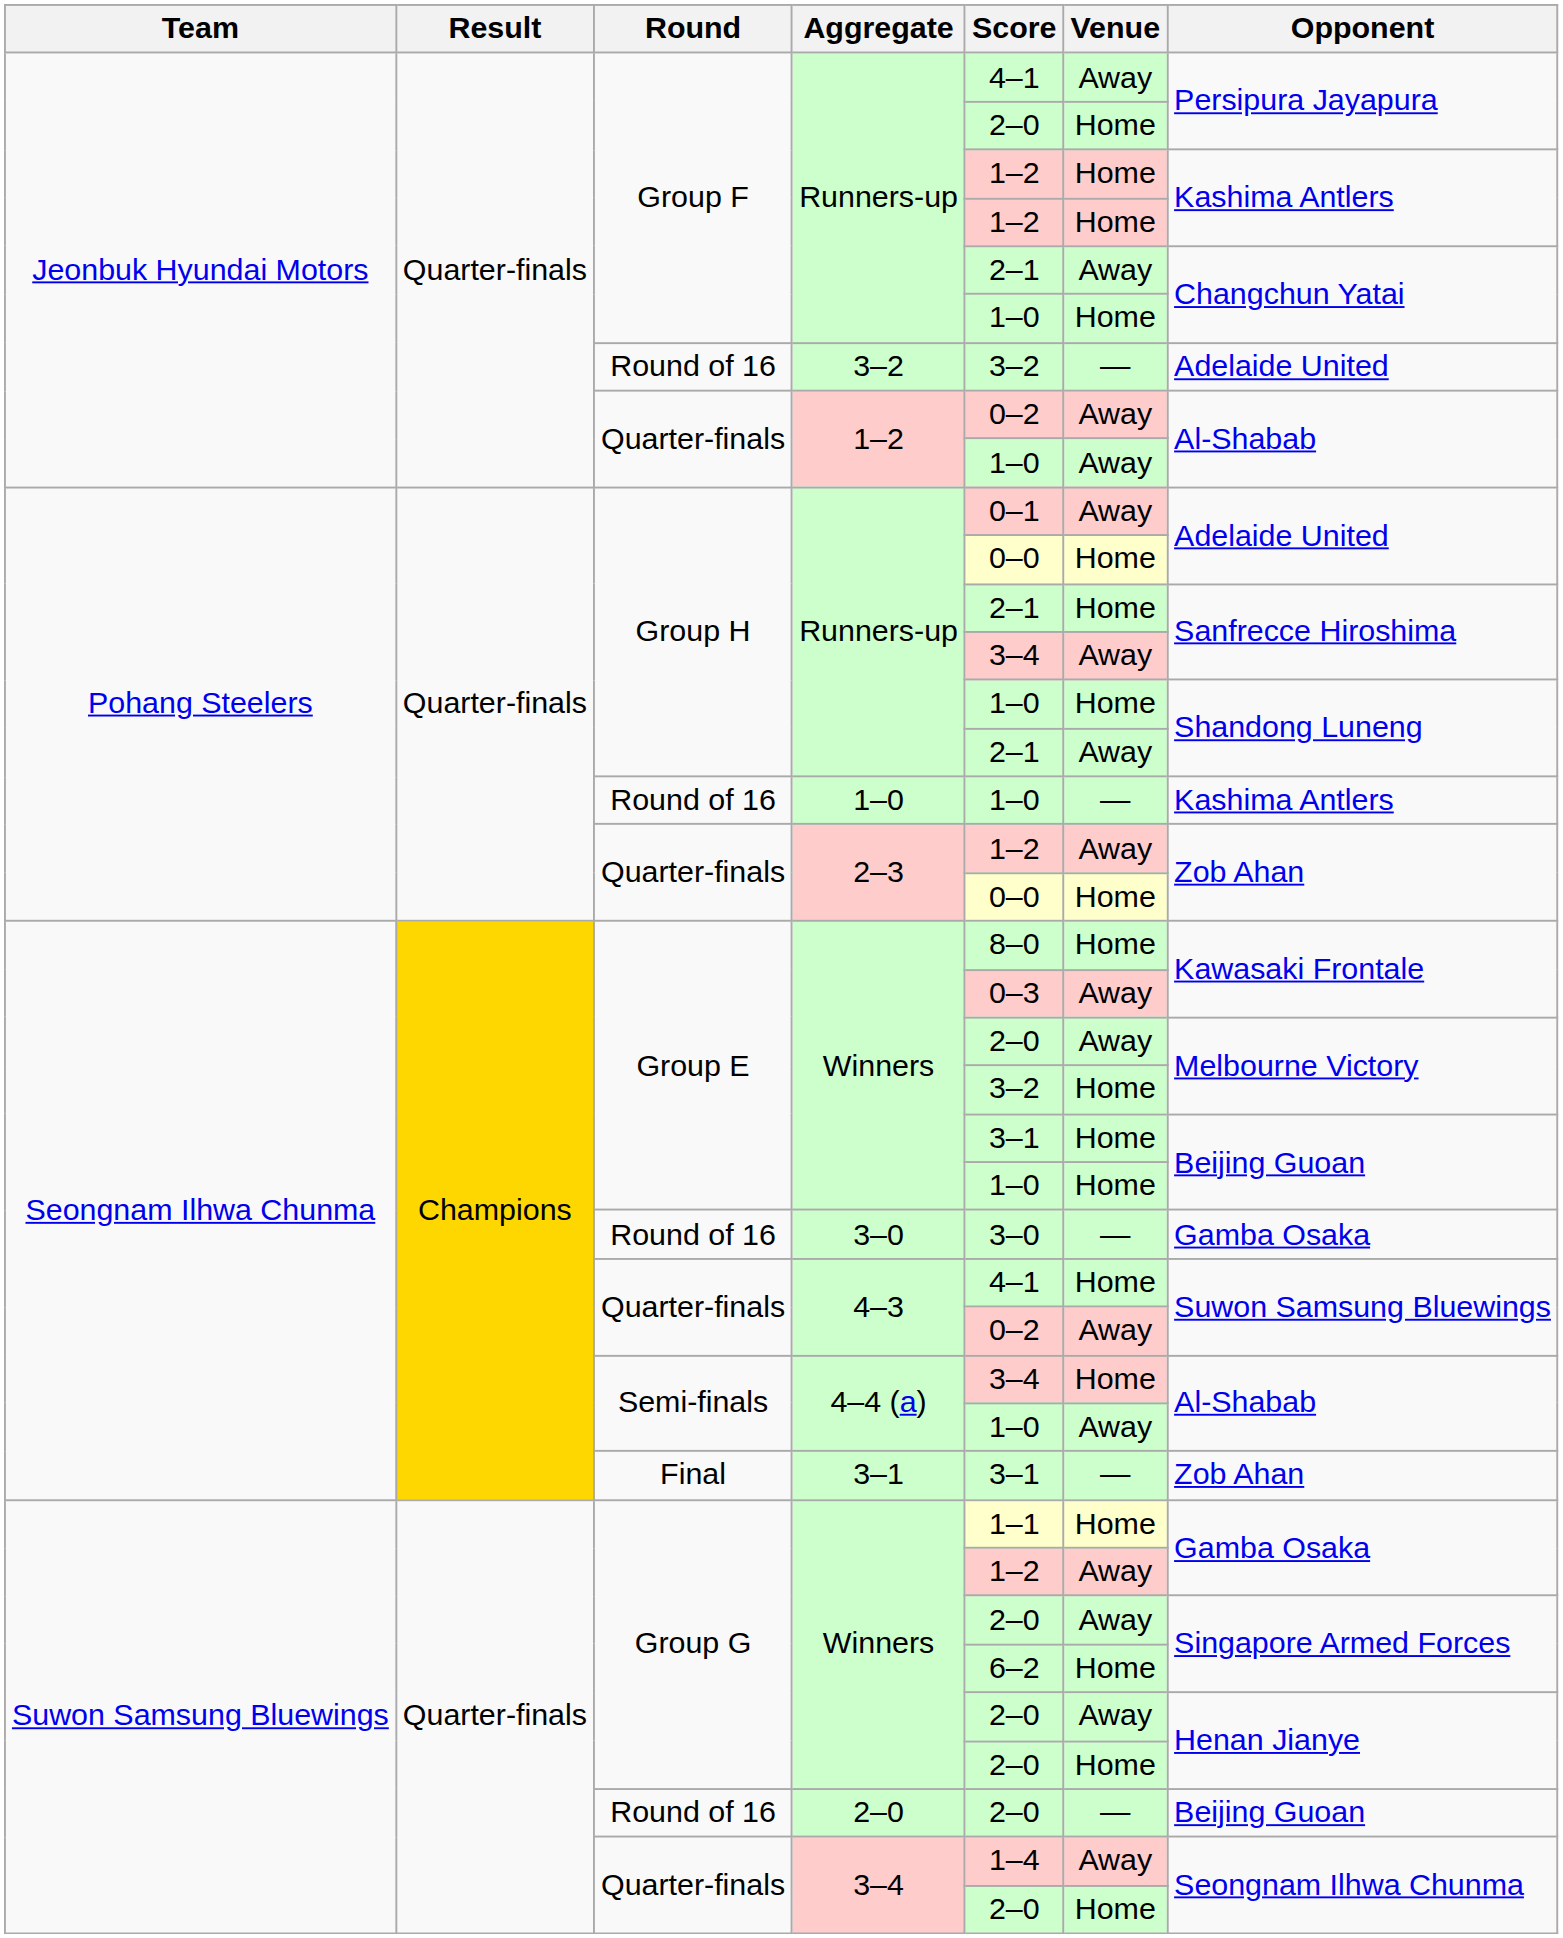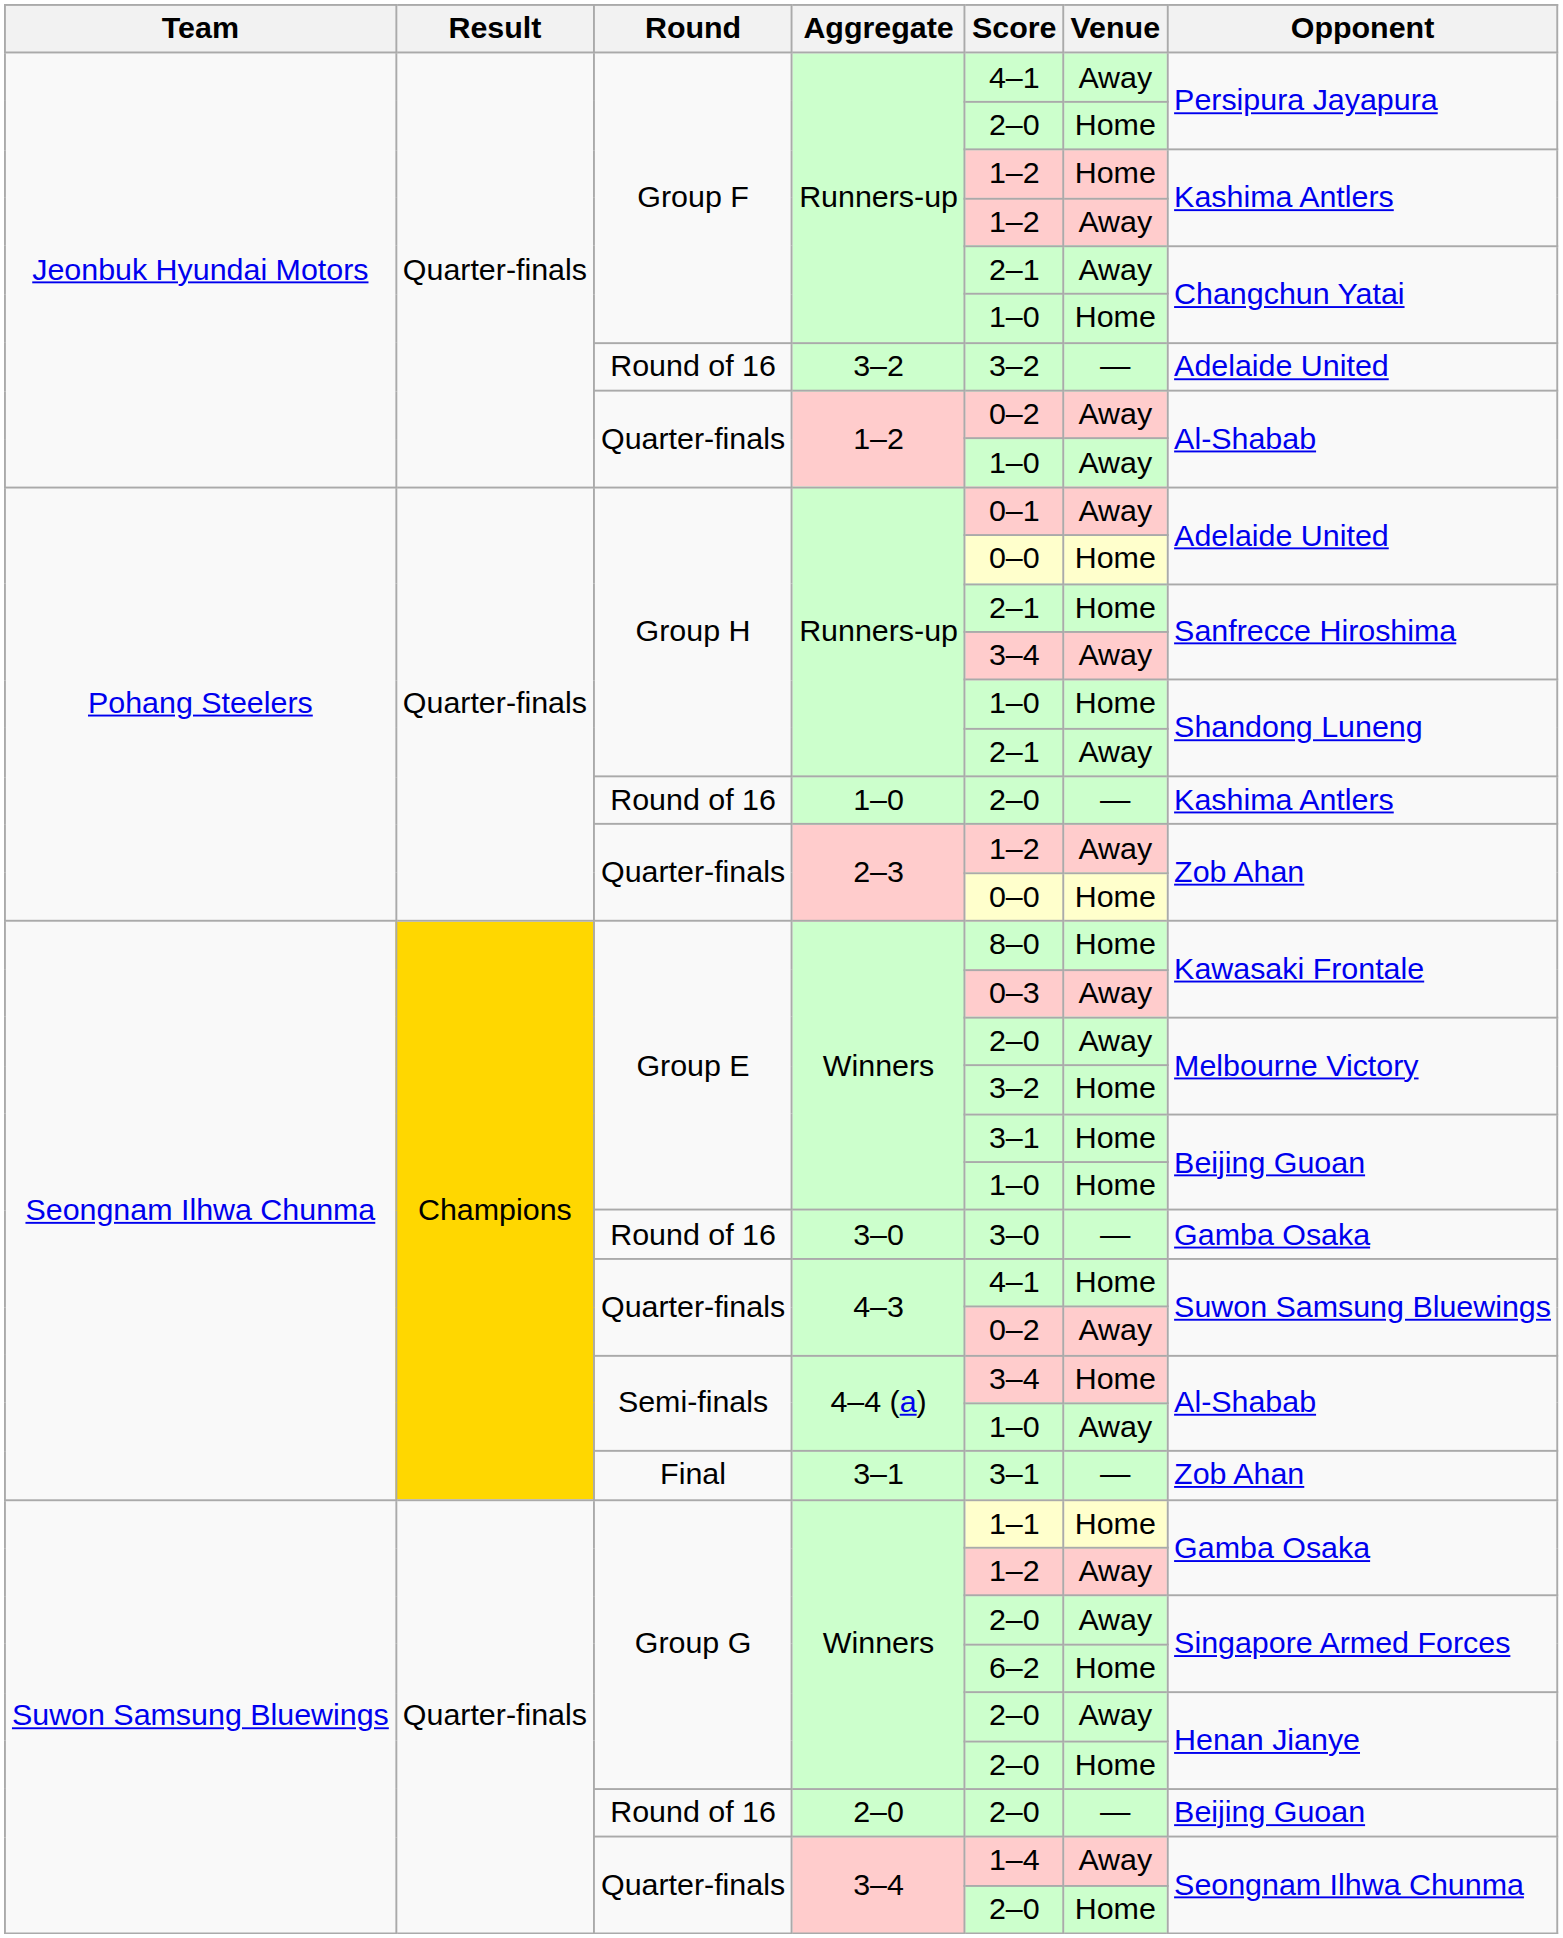(1115, 221) Home -> (1115, 221) Away
(1014, 800) 1–0 -> (1014, 800) 2–0
